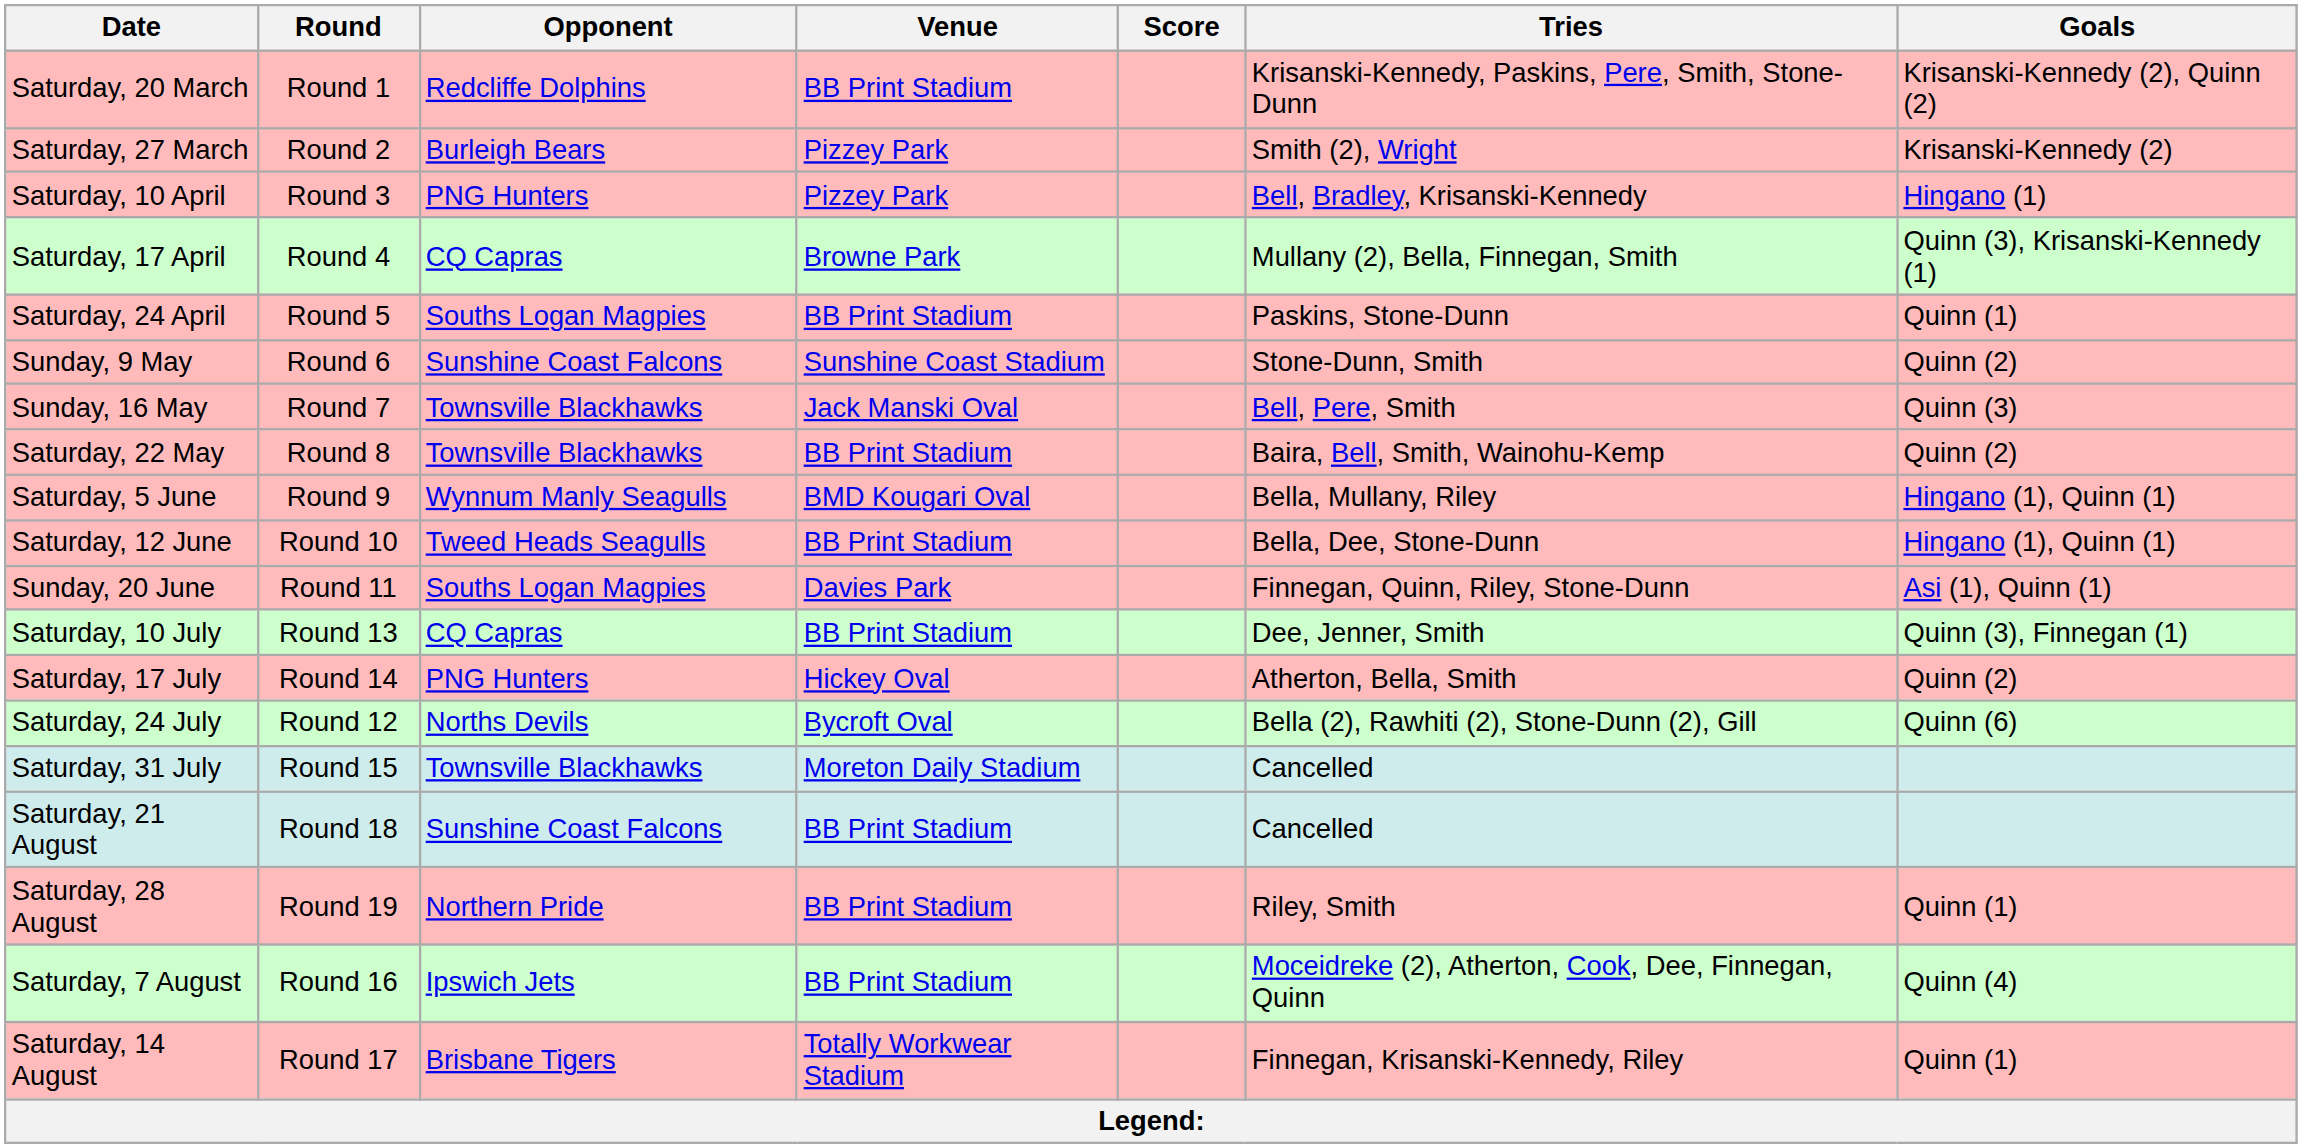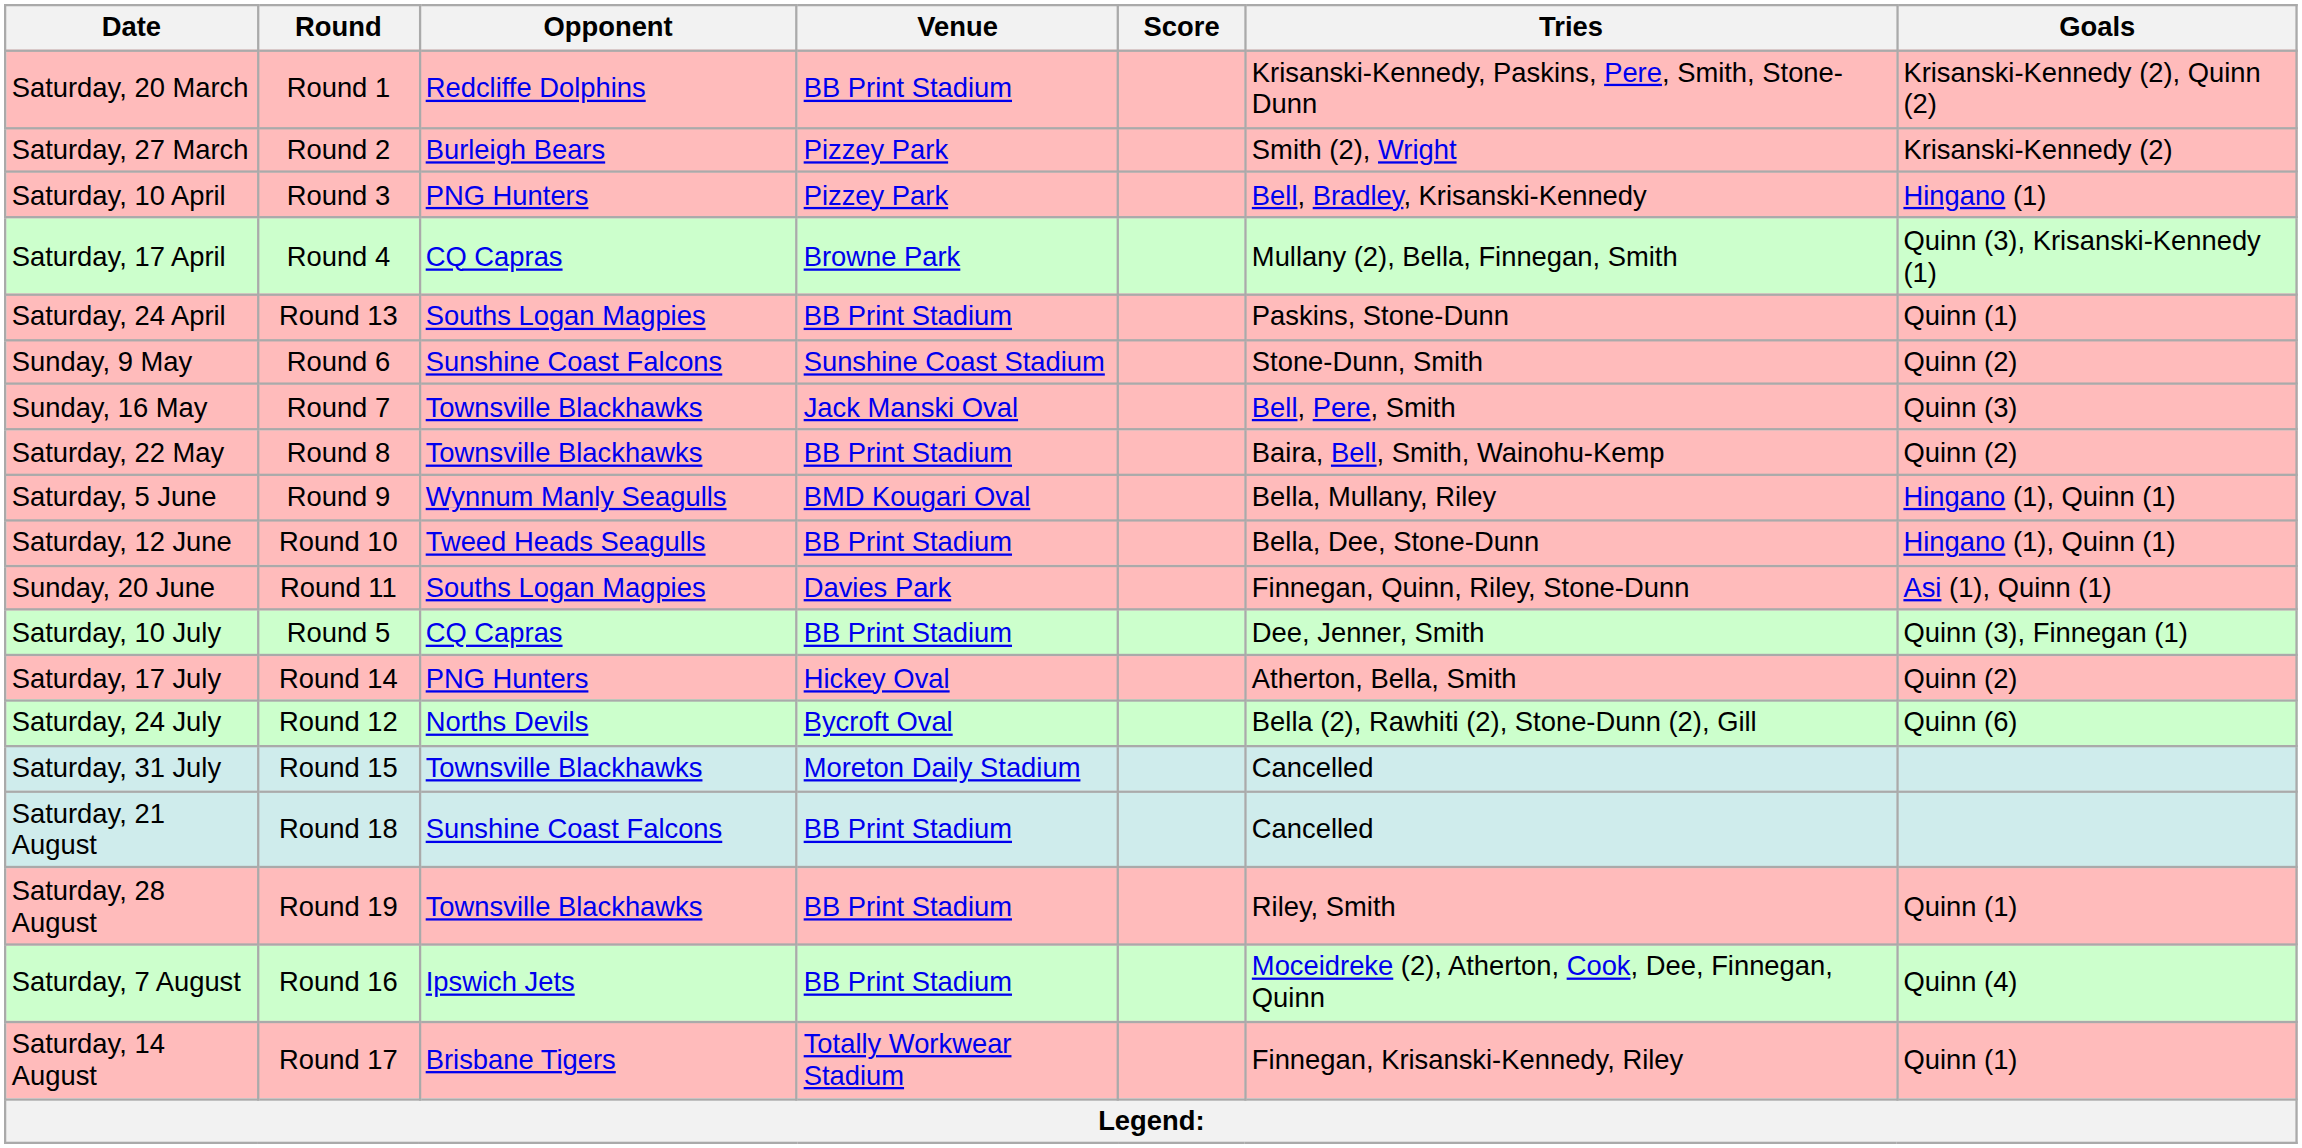(338, 317) Round 5 -> (338, 317) Round 13
(338, 633) Round 13 -> (338, 633) Round 5
(515, 906) Northern Pride -> (564, 906) Townsville Blackhawks
